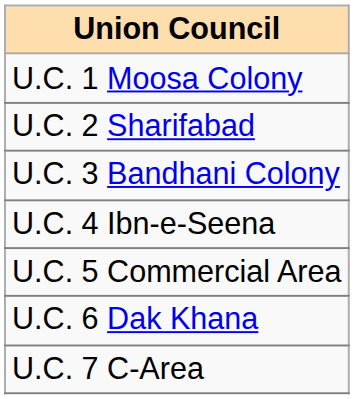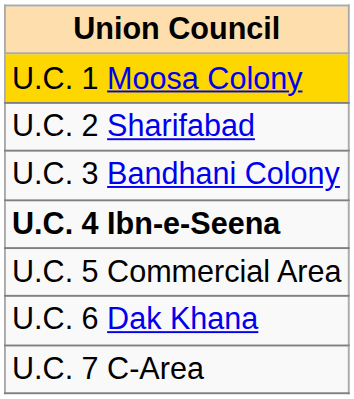(157, 77) no background -> (157, 77) gold background
(144, 223) normal -> (146, 223) bold
